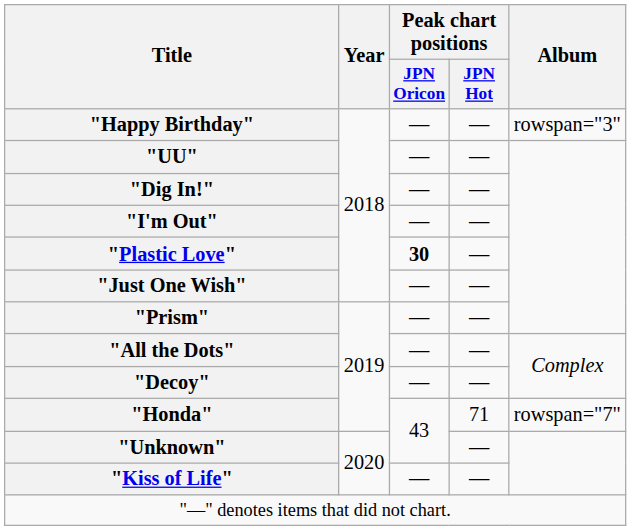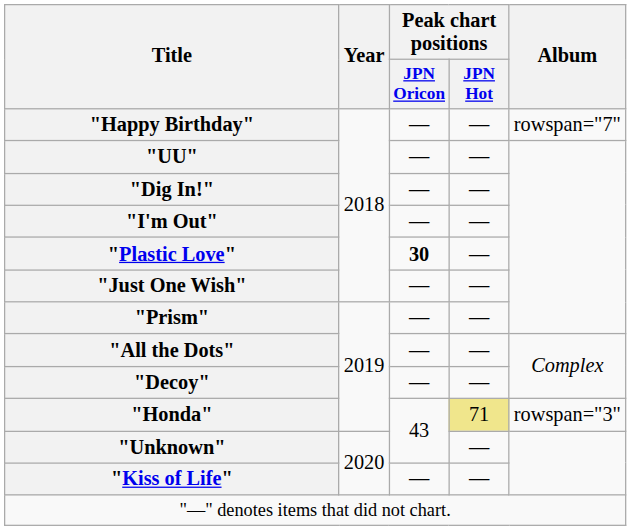(567, 124) rowspan="3" -> (567, 124) rowspan="7"
(479, 414) no background -> (479, 414) khaki background
(567, 414) rowspan="7" -> (567, 414) rowspan="3"
